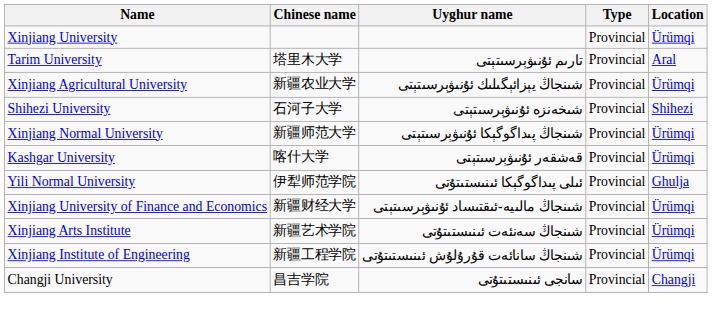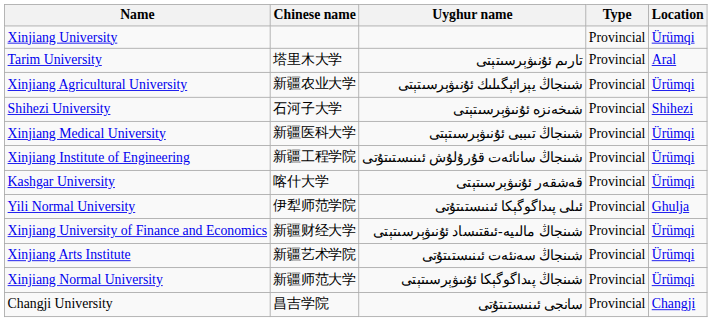+ row: (87, 133)
rows swapped: (85, 133) <-> (99, 255)
